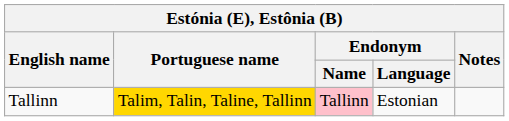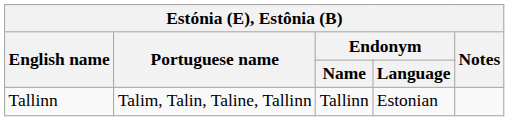(215, 101) gold background -> (215, 101) no background
(344, 101) pink background -> (344, 101) no background
